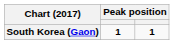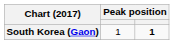(118, 32) bold -> (118, 32) normal
